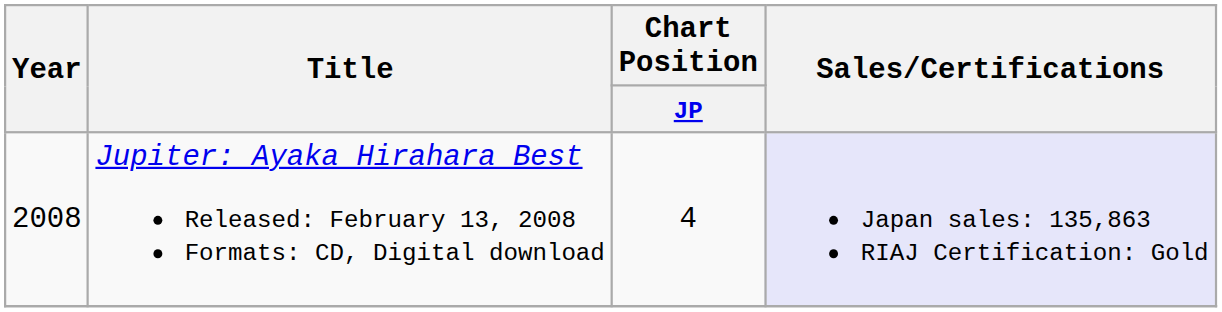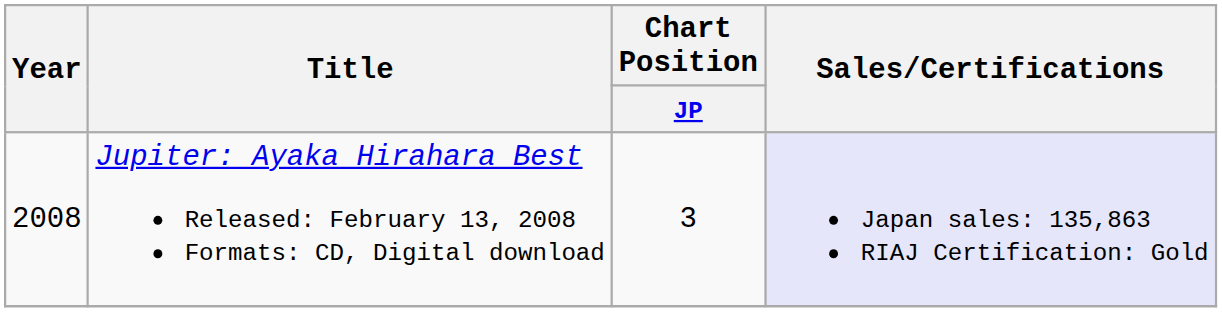(688, 219) 4 -> (688, 219) 3
